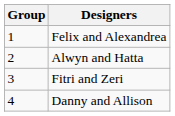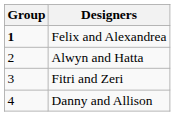(11, 36) normal -> (11, 36) bold
